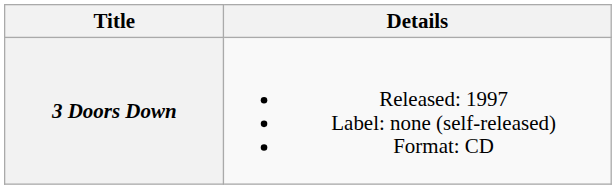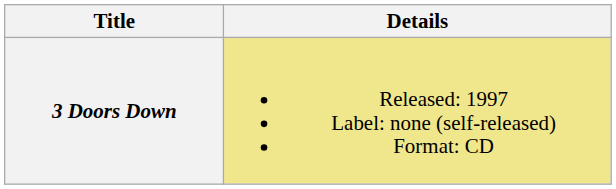(417, 123) no background -> (417, 123) khaki background
